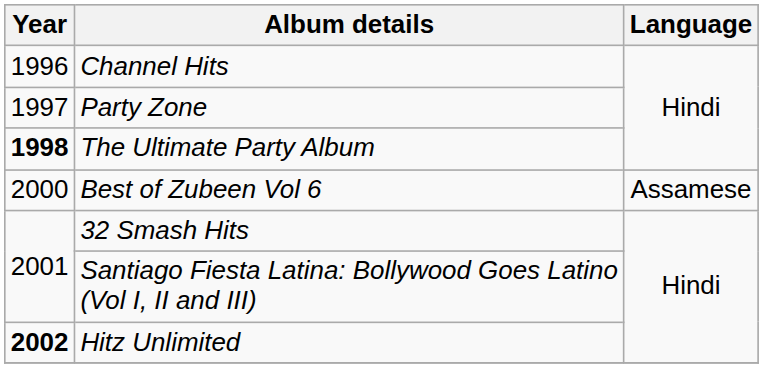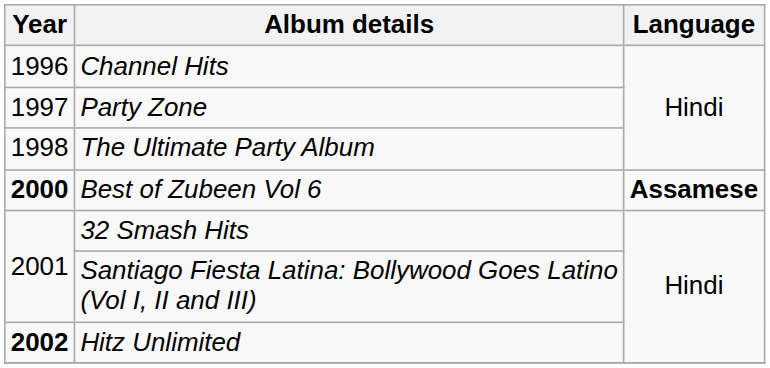(40, 148) bold -> (40, 148) normal
(40, 189) normal -> (40, 189) bold
(691, 189) normal -> (694, 189) bold
